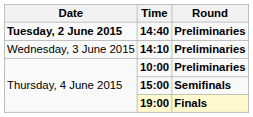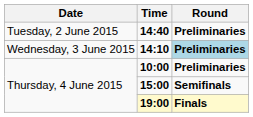(65, 31) bold -> (63, 31) normal
(210, 49) no background -> (210, 49) lightblue background
